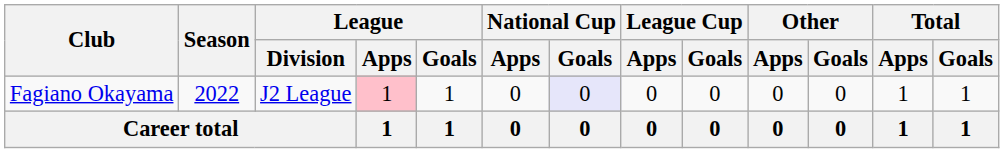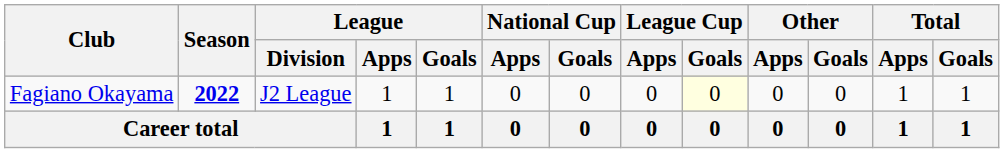(217, 93) normal -> (217, 93) bold
(387, 93) pink background -> (387, 93) no background
(585, 93) lavender background -> (585, 93) no background
(715, 93) no background -> (715, 93) lightyellow background
